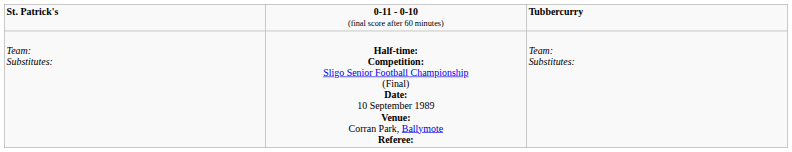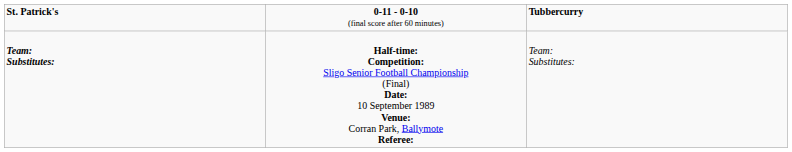(30, 55) normal -> (31, 55) bold
